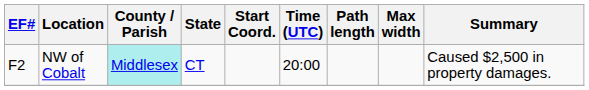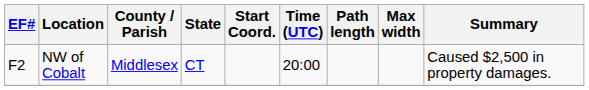(144, 65) paleturquoise background -> (144, 65) no background
